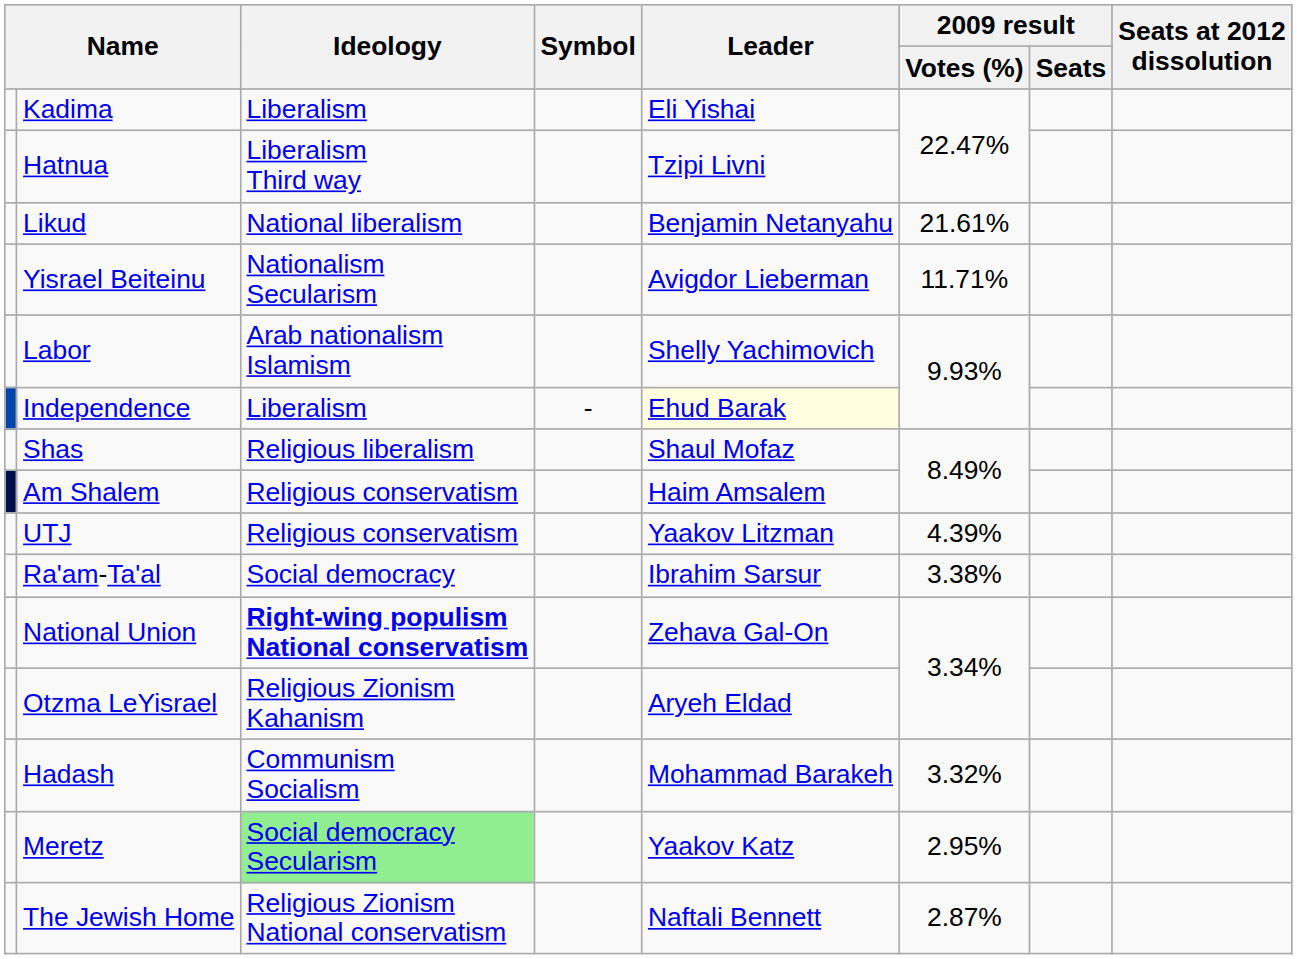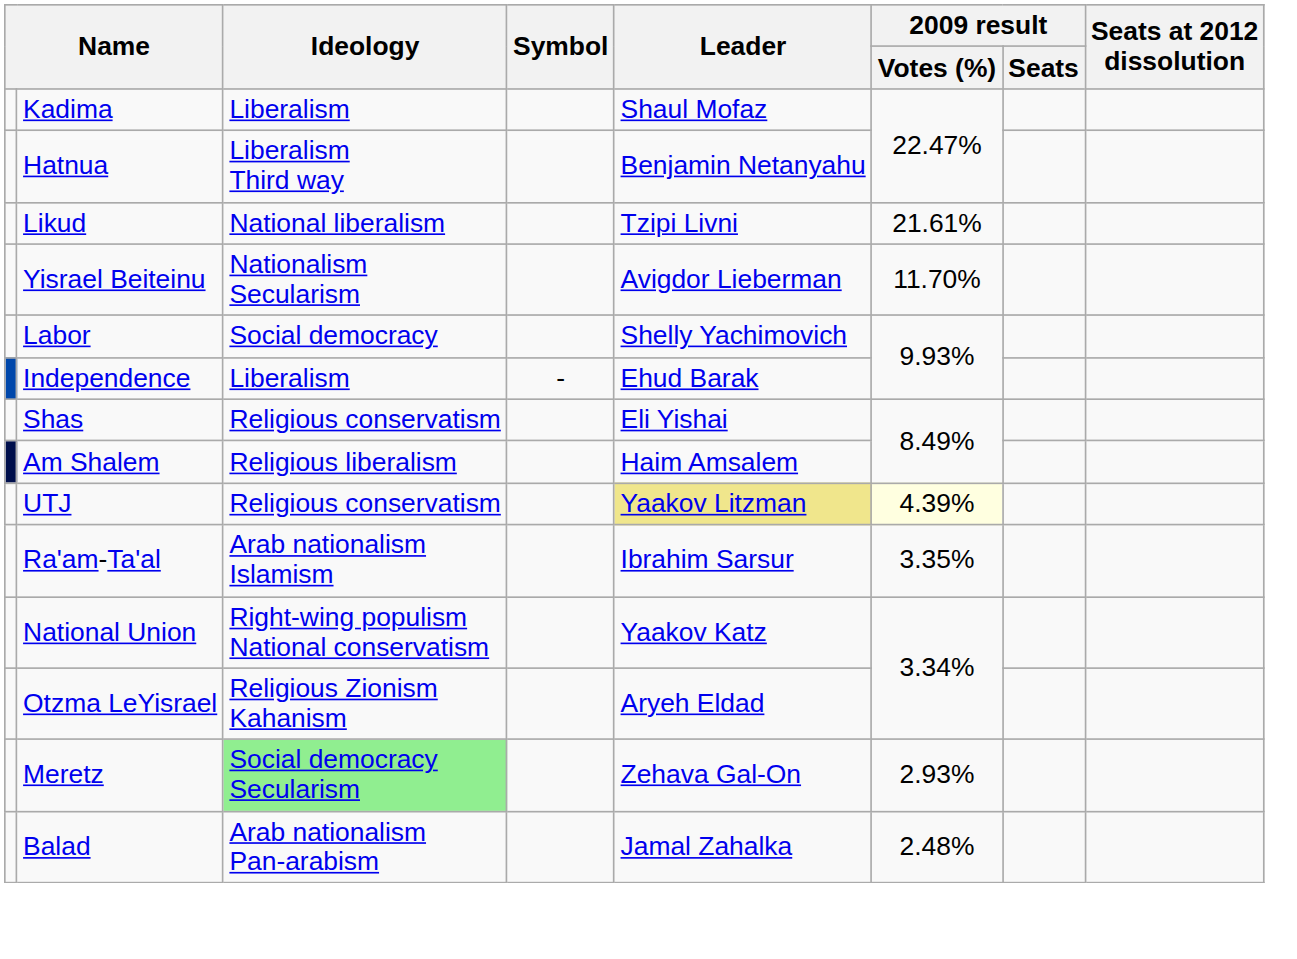(701, 109) Eli Yishai -> (694, 109) Shaul Mofaz
(707, 165) Tzipi Livni -> (743, 165) Benjamin Netanyahu
(770, 222) Benjamin Netanyahu -> (679, 222) Tzipi Livni
(964, 279) 11.71% -> (937, 279) 11.70%
(345, 350) Arab nationalism Islamism -> (334, 336) Social democracy
(717, 407) lightyellow background -> (690, 377) no background
(360, 449) Religious liberalism -> (365, 419) Religious conservatism
(721, 449) Shaul Mofaz -> (674, 419) Eli Yishai
(382, 491) Religious conservatism -> (343, 461) Religious liberalism
(741, 533) no background -> (713, 503) khaki background
(964, 533) no background -> (937, 503) lightyellow background
(351, 575) Social democracy -> (328, 560) Arab nationalism Islamism
(964, 575) 3.38% -> (937, 560) 3.35%
(387, 631) bold -> (359, 631) normal
(738, 631) Zehava Gal-On -> (694, 631) Yaakov Katz
- row: (69, 774)
(721, 846) Yaakov Katz -> (711, 774) Zehava Gal-On
(964, 846) 2.95% -> (937, 774) 2.93%
- row: (129, 918)
+ row: (57, 846)
